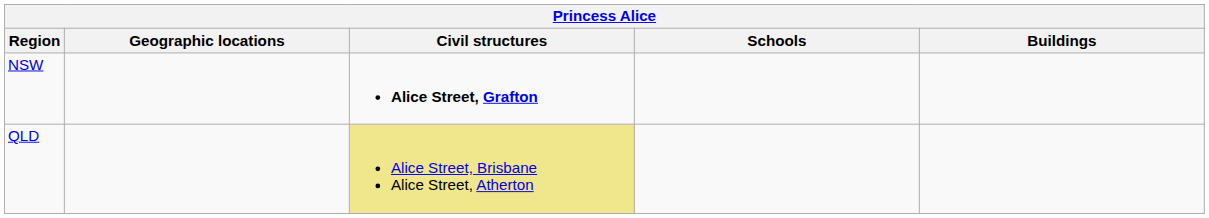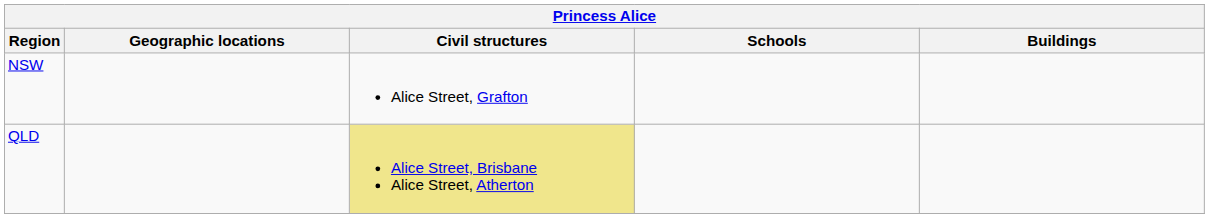(492, 97) bold -> (492, 97) normal
